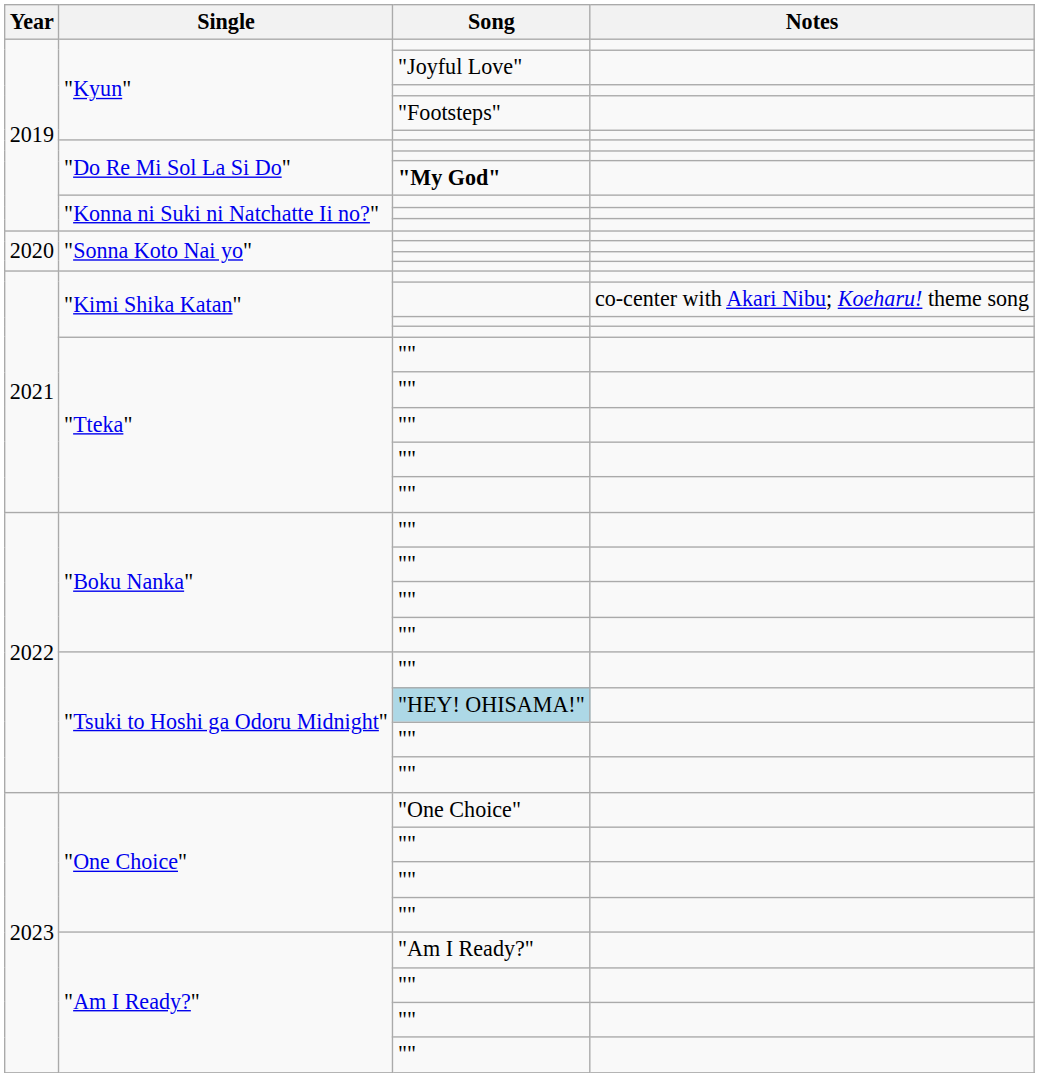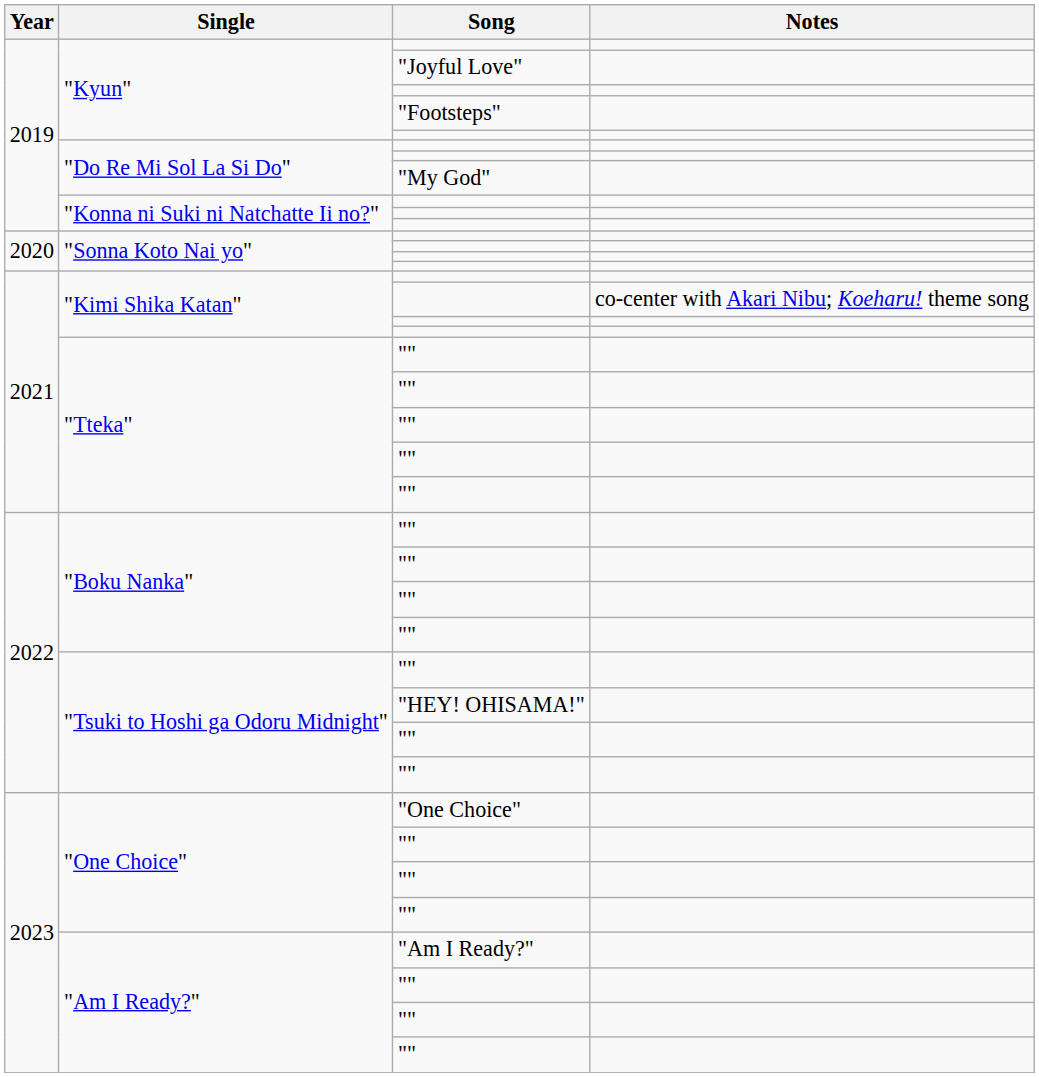(449, 177) bold -> (444, 177) normal
(491, 704) lightblue background -> (491, 704) no background
